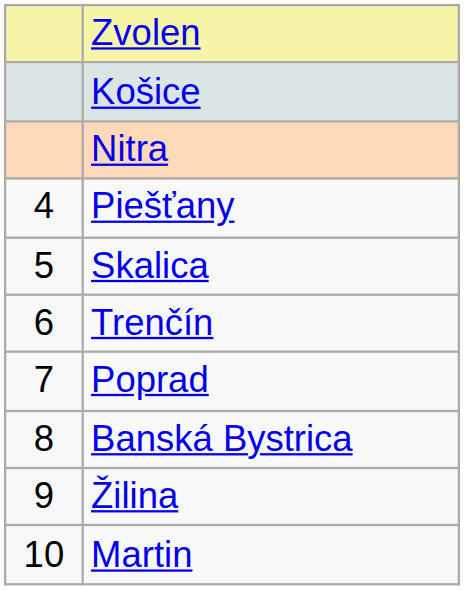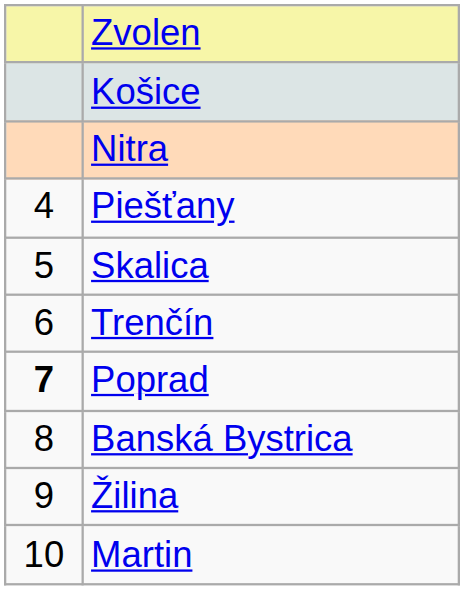(44, 380) normal -> (44, 380) bold
